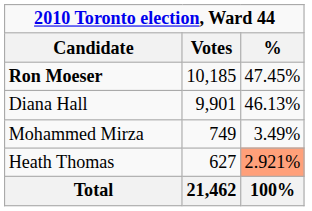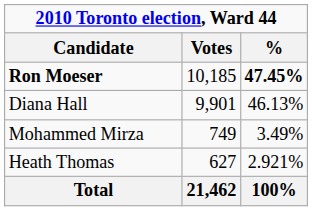(272, 76) normal -> (274, 76) bold
(272, 162) lightsalmon background -> (276, 162) no background
